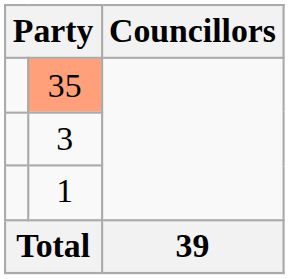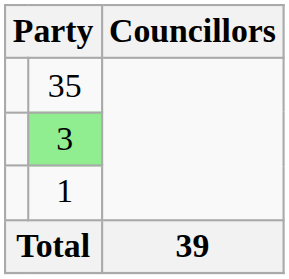(65, 84) lightsalmon background -> (65, 84) no background
(65, 138) no background -> (65, 138) lightgreen background
